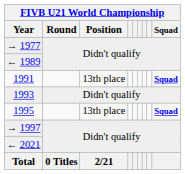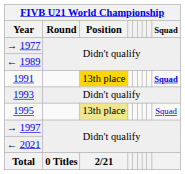(104, 78) no background -> (104, 78) gold background
(104, 111) no background -> (104, 111) khaki background
(166, 111) bold -> (166, 112) normal
